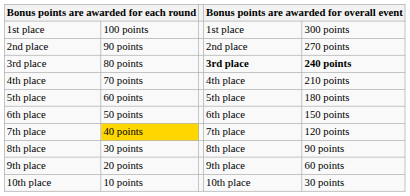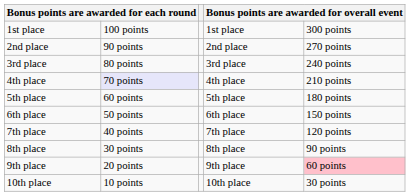(227, 64) bold -> (226, 64) normal
(328, 64) bold -> (329, 64) normal
(123, 81) no background -> (123, 81) lavender background
(123, 132) gold background -> (123, 132) no background
(324, 166) no background -> (326, 166) pink background
